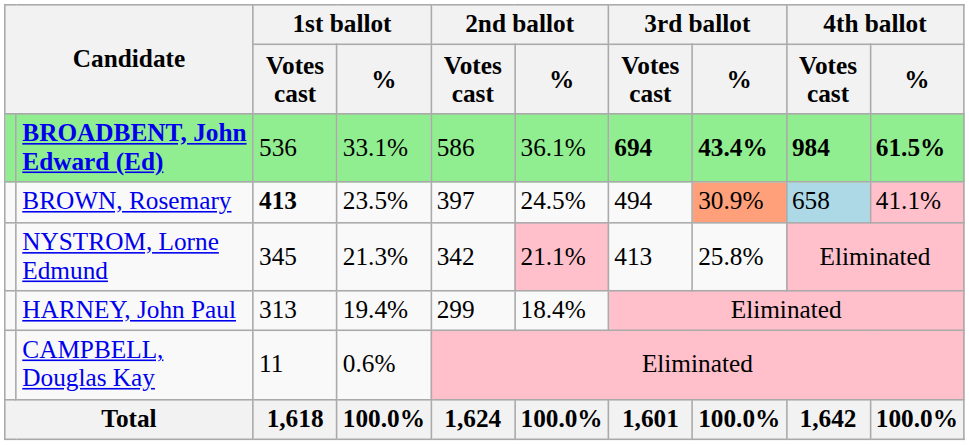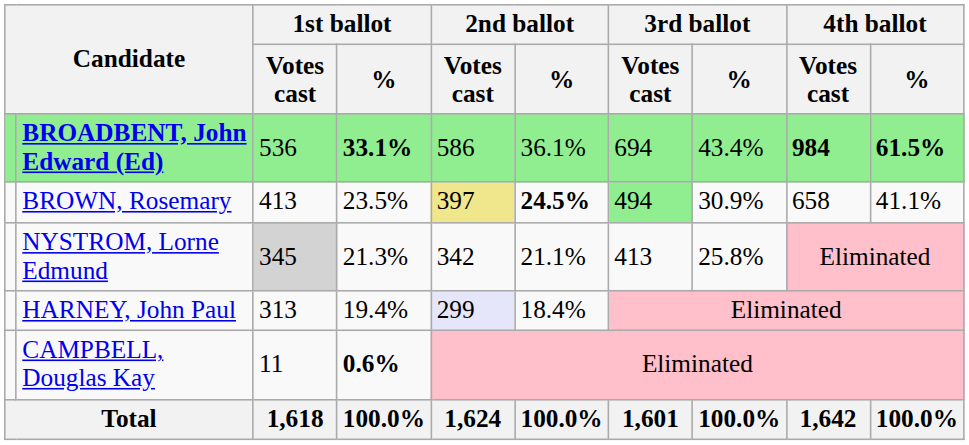(375, 147) normal -> (378, 147) bold
(633, 147) bold -> (633, 147) normal
(733, 147) bold -> (731, 147) normal
(278, 201) bold -> (278, 201) normal
(456, 201) no background -> (456, 201) khaki background
(553, 201) normal -> (555, 201) bold
(633, 201) no background -> (633, 201) lightgreen background
(731, 201) lightsalmon background -> (731, 201) no background
(811, 201) lightblue background -> (811, 201) no background
(908, 201) pink background -> (908, 201) no background
(278, 256) no background -> (278, 256) lightgrey background
(553, 256) pink background -> (553, 256) no background
(456, 310) no background -> (456, 310) lavender background
(369, 364) normal -> (371, 364) bold
